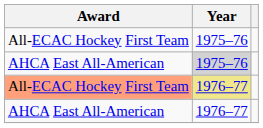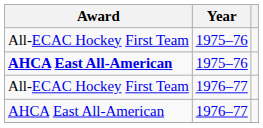(86, 63) normal -> (90, 63) bold
(222, 63) lightgrey background -> (222, 63) no background
(98, 87) lightsalmon background -> (98, 87) no background
(222, 87) khaki background -> (222, 87) no background
